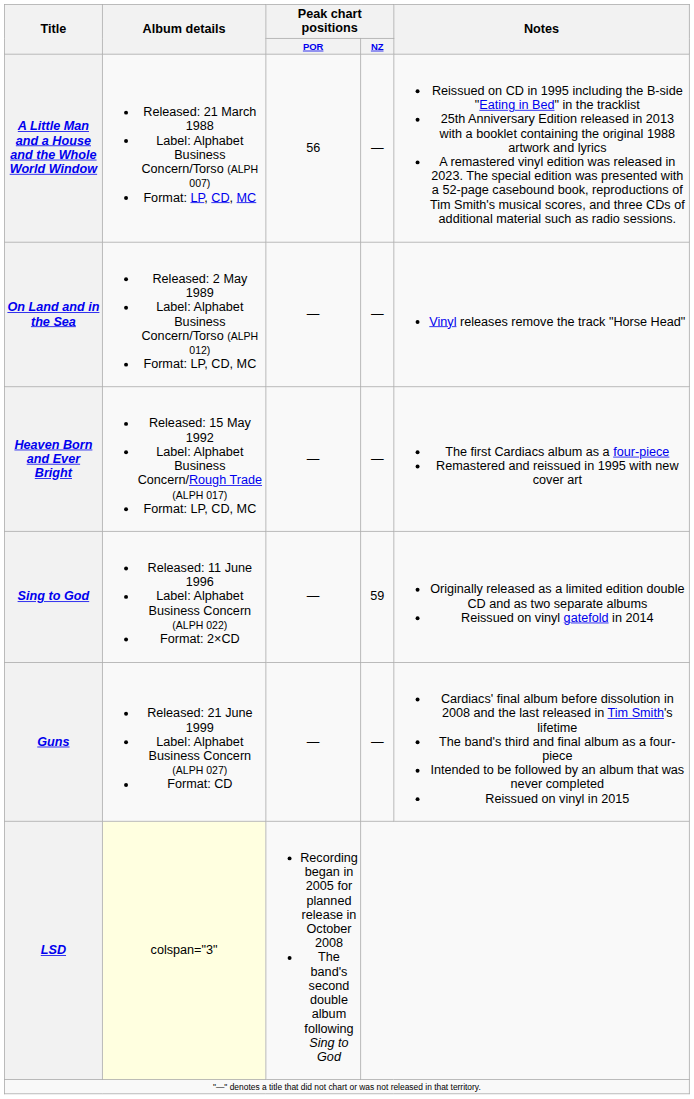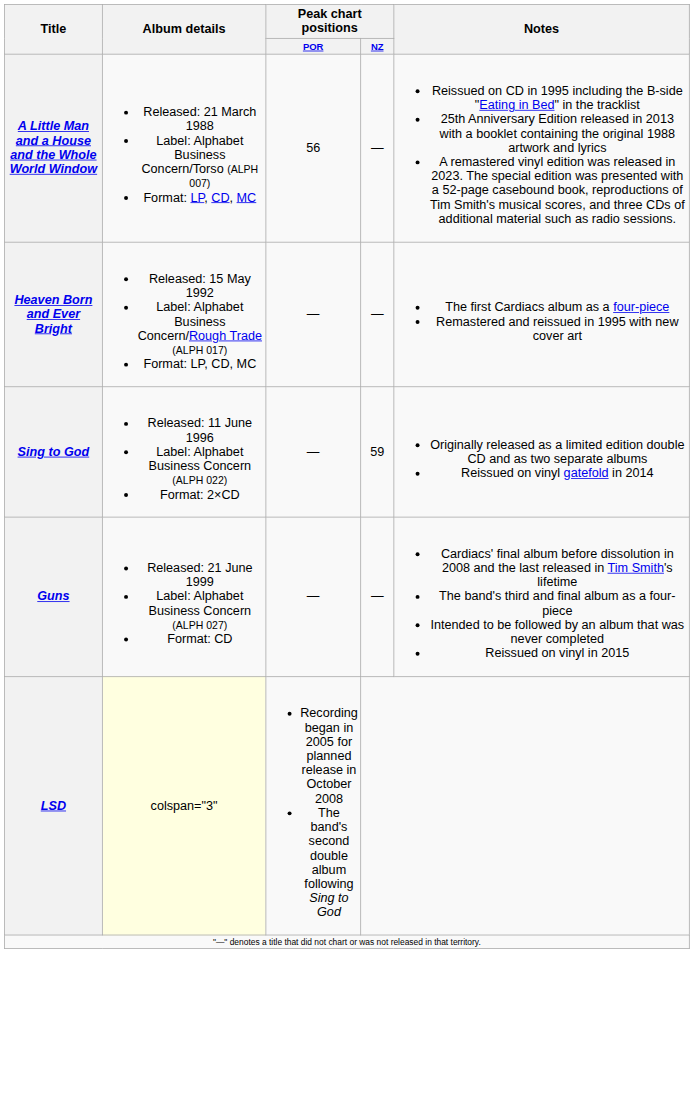- row: (53, 314)
